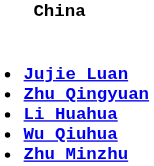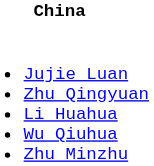(60, 114) bold -> (60, 114) normal
